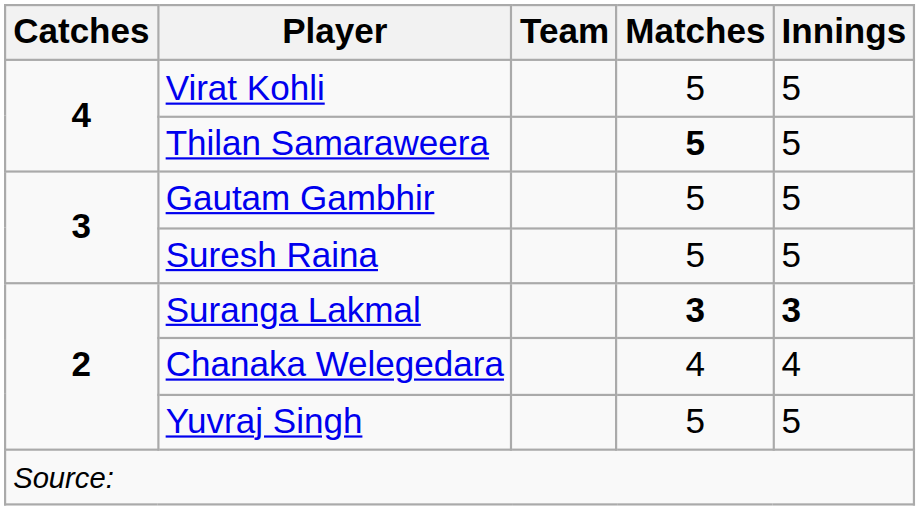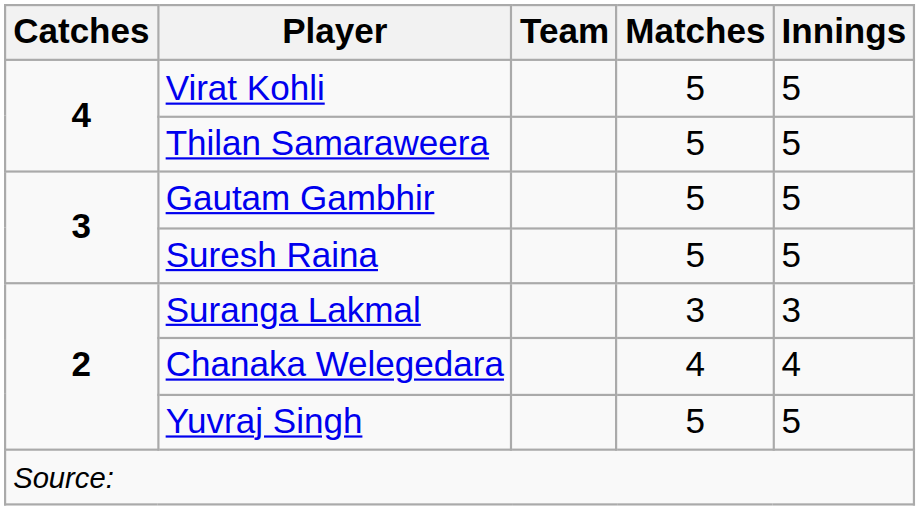(695, 143) bold -> (695, 143) normal
(695, 310) bold -> (695, 310) normal
(791, 310) bold -> (791, 310) normal
